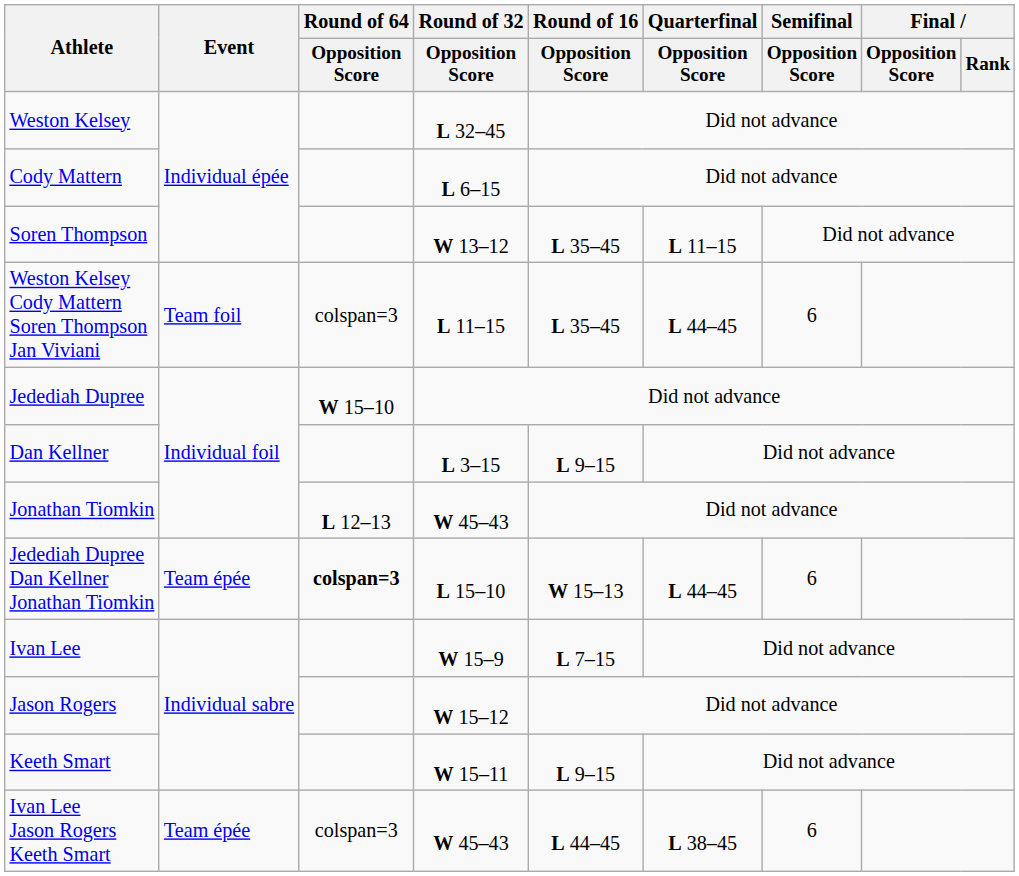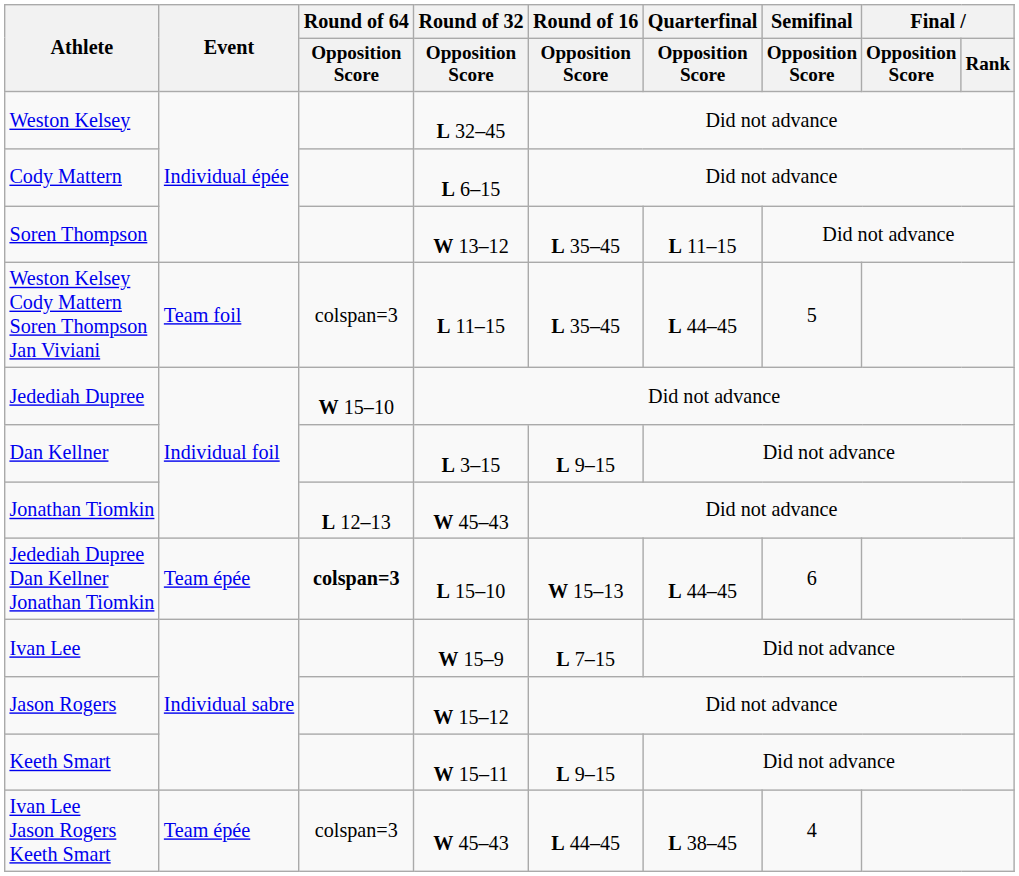(812, 315) 6 -> (812, 315) 5
(812, 831) 6 -> (812, 831) 4
